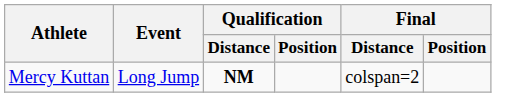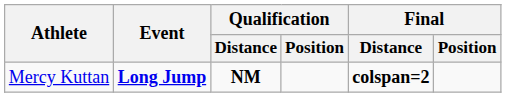(158, 77) normal -> (162, 77) bold
(382, 77) normal -> (391, 77) bold
